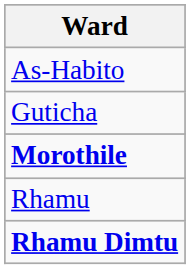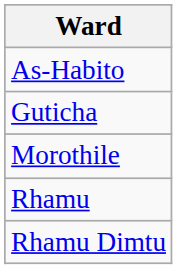(69, 155) bold -> (66, 155) normal
(95, 241) bold -> (89, 241) normal
